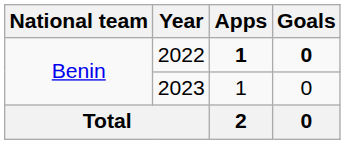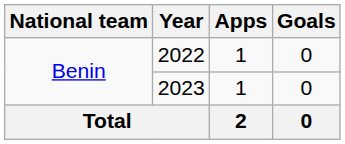(241, 54) bold -> (241, 54) normal
(306, 54) bold -> (306, 54) normal
